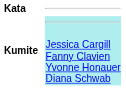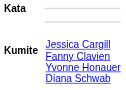(83, 53) paleturquoise background -> (83, 53) no background
